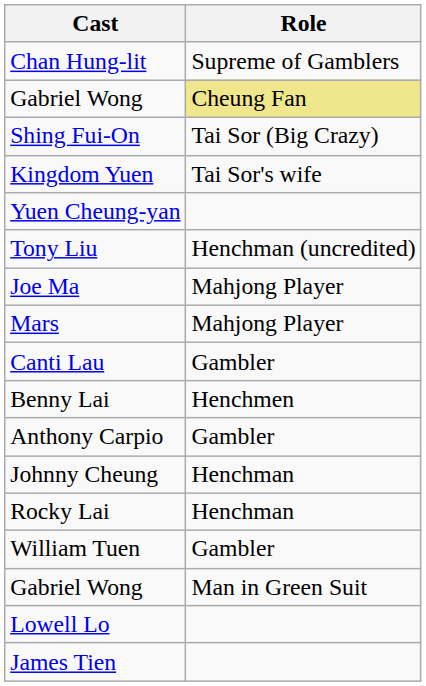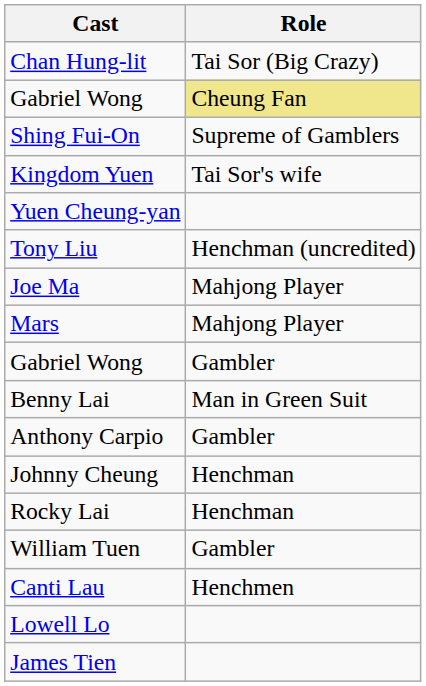(295, 60) Supreme of Gamblers -> (285, 60) Tai Sor (Big Crazy)
(285, 135) Tai Sor (Big Crazy) -> (295, 135) Supreme of Gamblers
(57, 361) Canti Lau -> (76, 361) Gabriel Wong
(243, 398) Henchmen -> (279, 398) Man in Green Suit
(76, 586) Gabriel Wong -> (57, 586) Canti Lau
(279, 586) Man in Green Suit -> (243, 586) Henchmen
